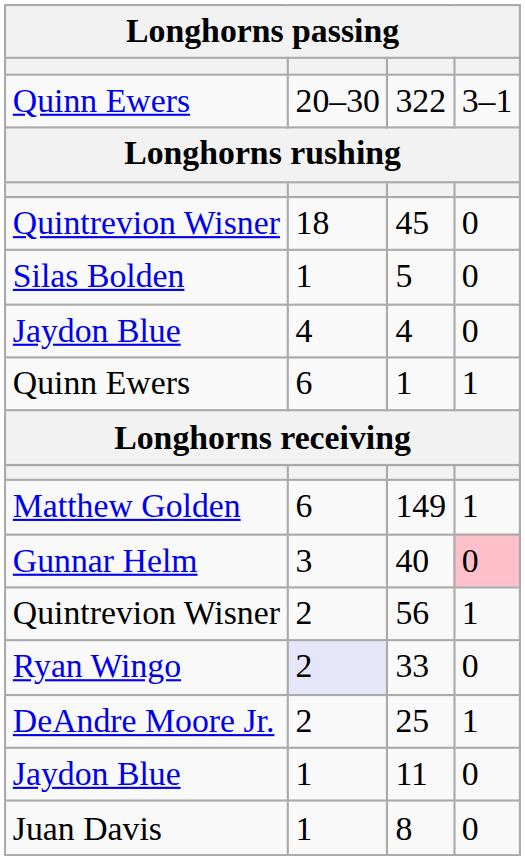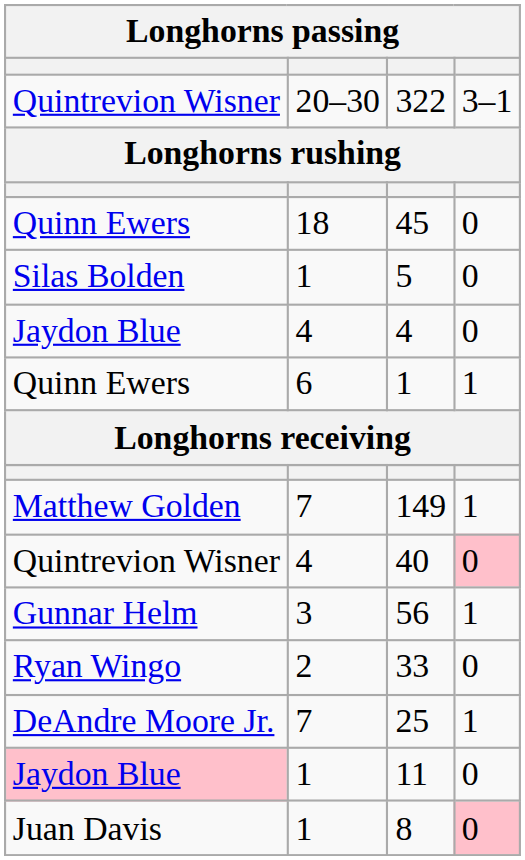(101, 100) Quinn Ewers -> (146, 100) Quintrevion Wisner
(146, 223) Quintrevion Wisner -> (101, 223) Quinn Ewers
(304, 506) 6 -> (304, 506) 7
(105, 559) Gunnar Helm -> (146, 559) Quintrevion Wisner
(304, 559) 3 -> (304, 559) 4
(146, 613) Quintrevion Wisner -> (105, 613) Gunnar Helm
(304, 613) 2 -> (304, 613) 3
(304, 666) lavender background -> (304, 666) no background
(304, 720) 2 -> (304, 720) 7
(97, 773) no background -> (97, 773) pink background
(470, 827) no background -> (470, 827) pink background
